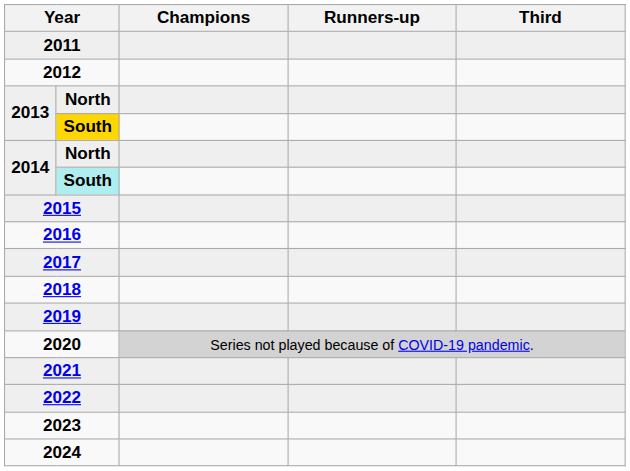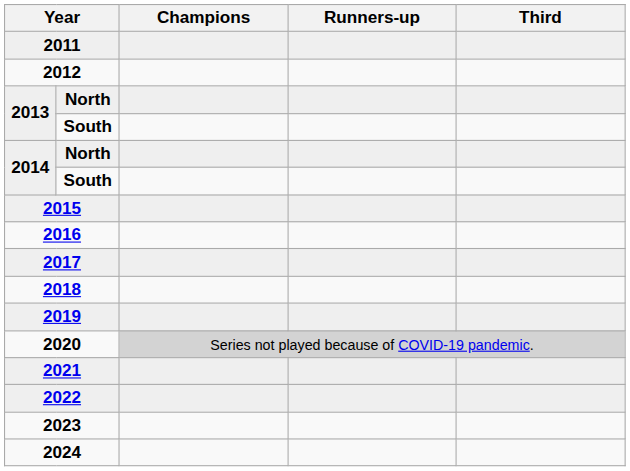(88, 126) gold background -> (88, 126) no background
(88, 180) paleturquoise background -> (88, 180) no background
